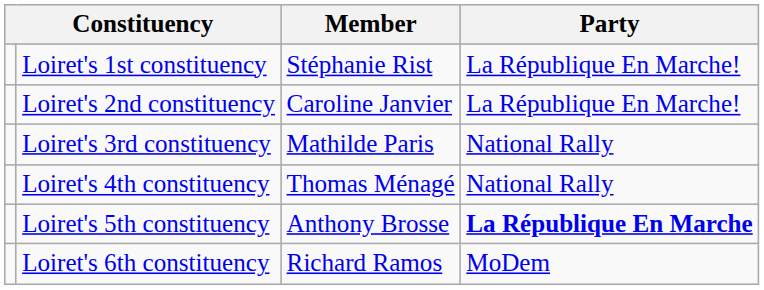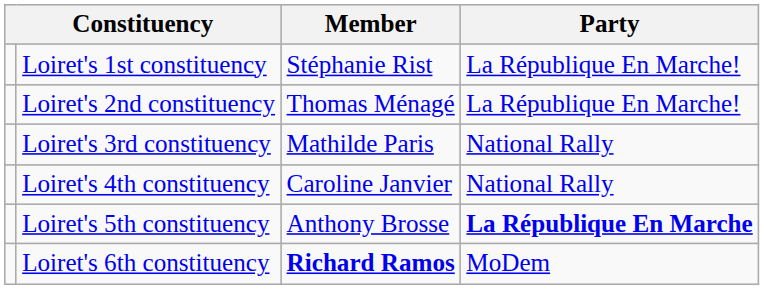(369, 104) Caroline Janvier -> (371, 104) Thomas Ménagé
(371, 183) Thomas Ménagé -> (369, 183) Caroline Janvier
(364, 263) normal -> (371, 263) bold
